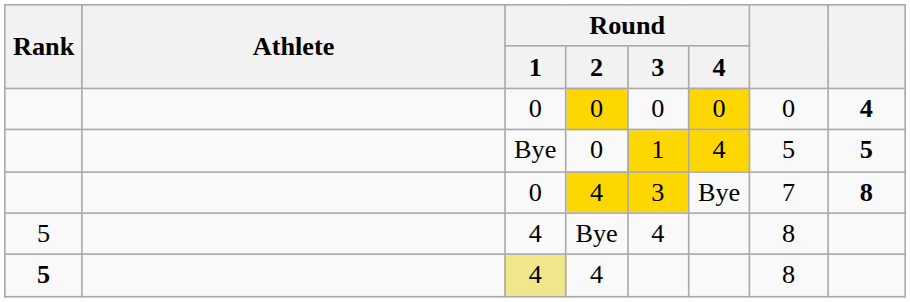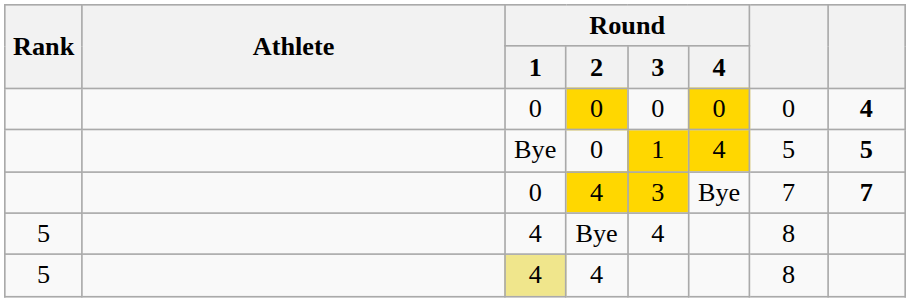(866, 191) 8 -> (866, 191) 7
(44, 274) bold -> (44, 274) normal
